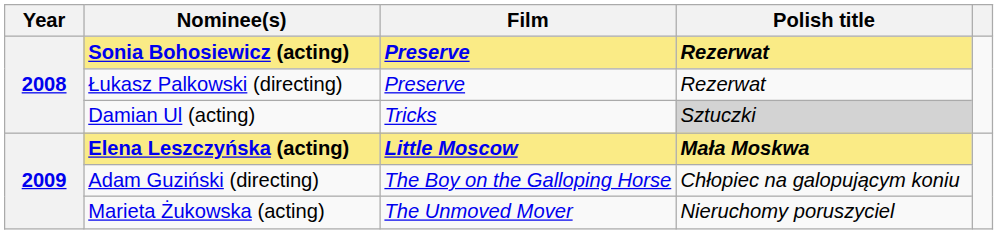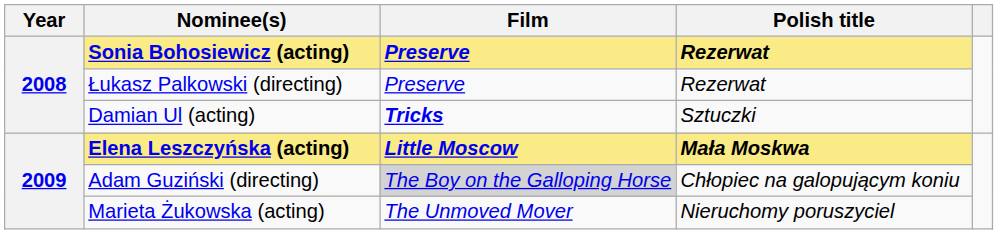(411, 116) normal -> (414, 116) bold
(718, 116) lightgrey background -> (718, 116) no background
(528, 180) no background -> (528, 180) lightgrey background
